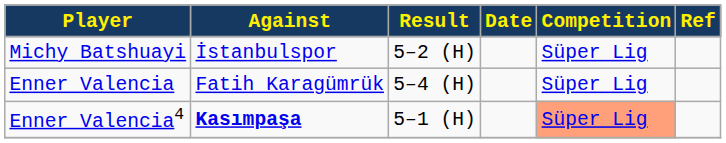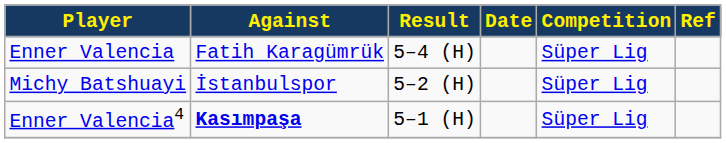rows swapped: (92, 85) <-> (98, 53)
(595, 119) lightsalmon background -> (595, 119) no background
